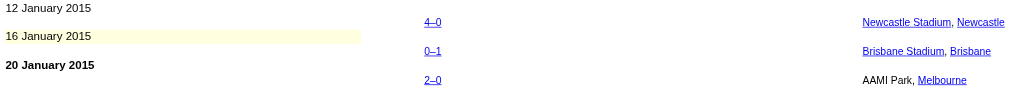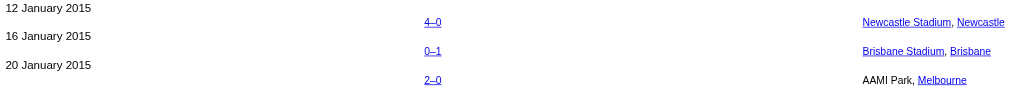(48, 37) lightyellow background -> (48, 37) no background
(50, 65) bold -> (48, 65) normal
